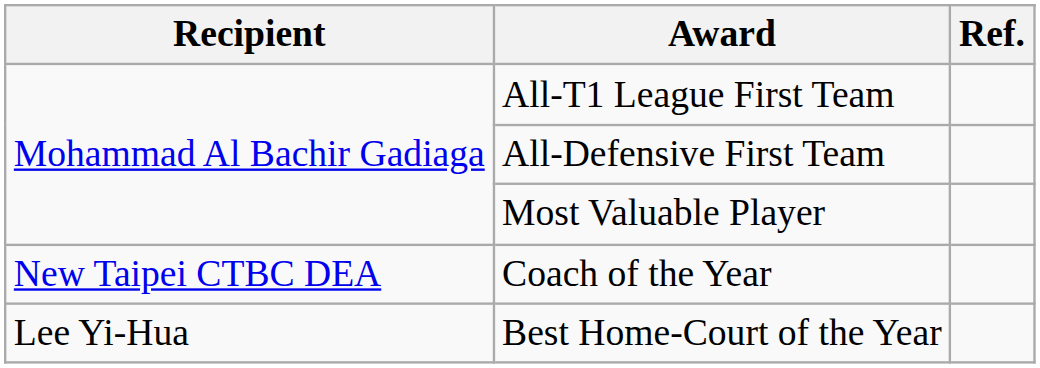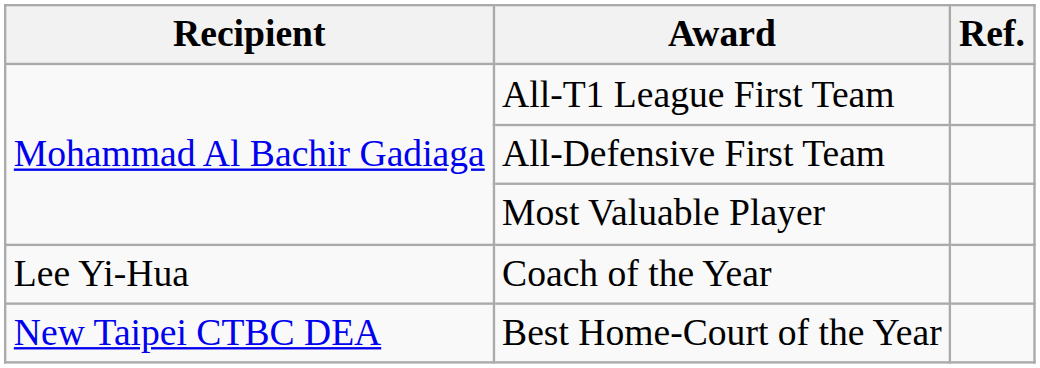(198, 272) New Taipei CTBC DEA -> (101, 272) Lee Yi-Hua
(101, 332) Lee Yi-Hua -> (198, 332) New Taipei CTBC DEA
